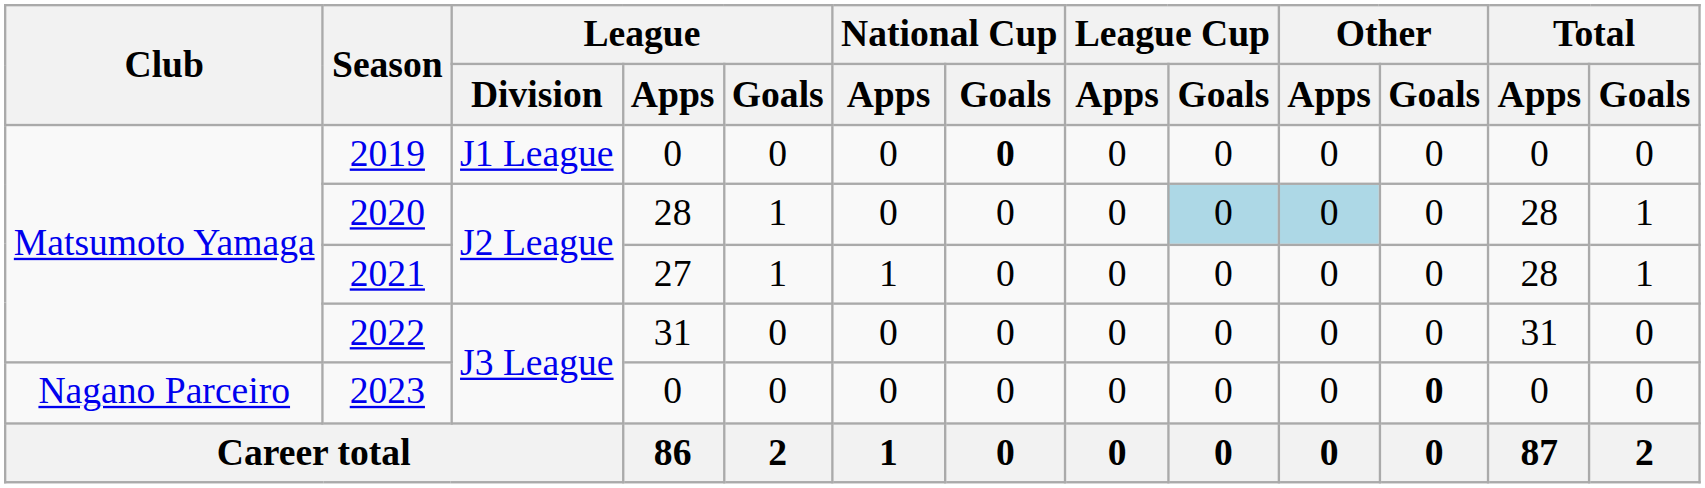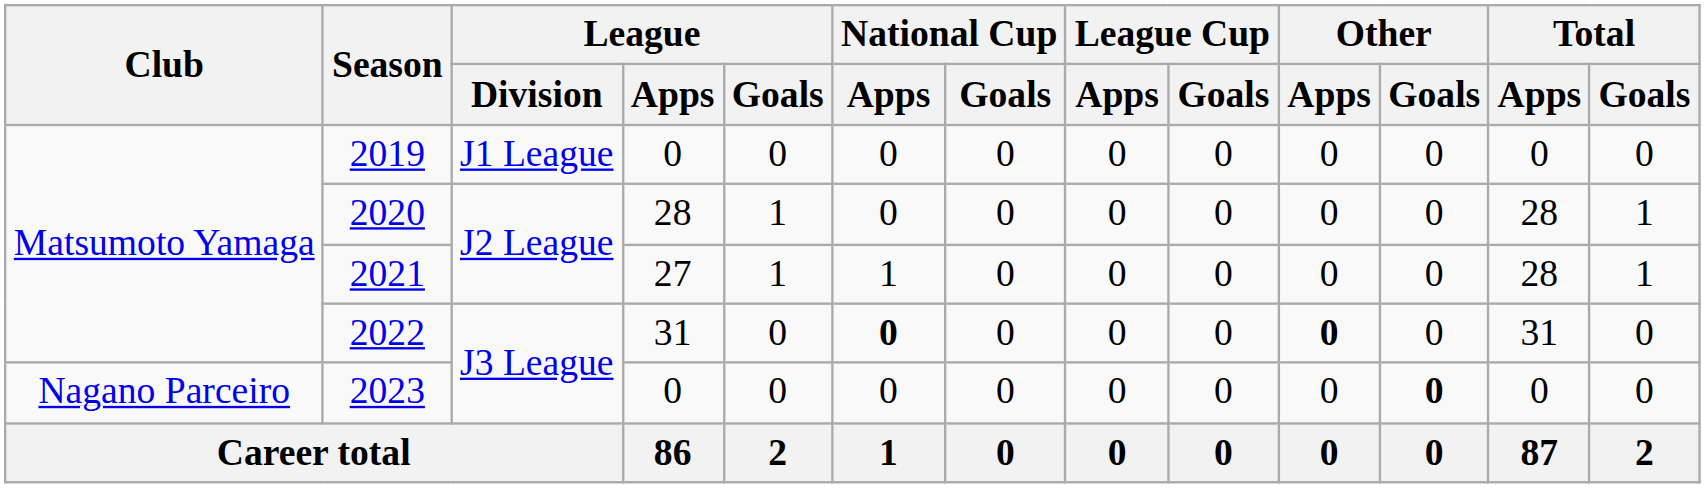(1005, 153) bold -> (1005, 153) normal
(1223, 213) lightblue background -> (1223, 213) no background
(1329, 213) lightblue background -> (1329, 213) no background
(888, 332) normal -> (888, 332) bold
(1329, 332) normal -> (1329, 332) bold
